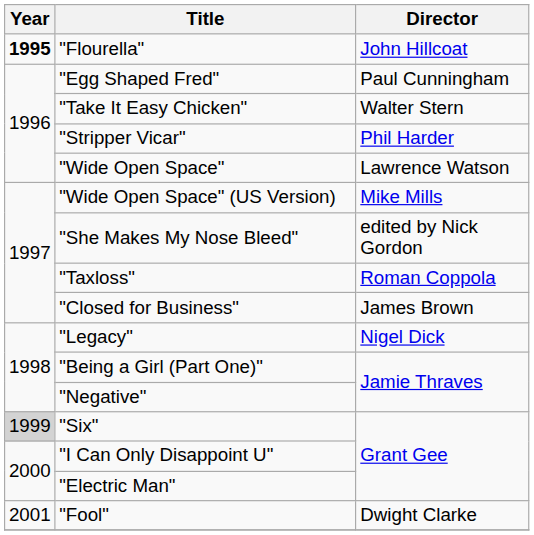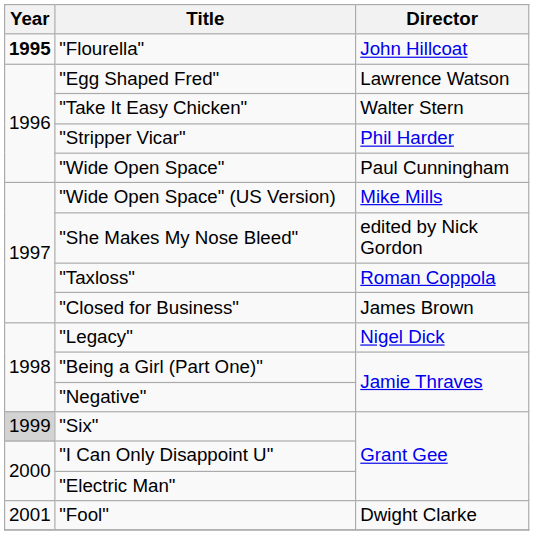(435, 78) Paul Cunningham -> (435, 78) Lawrence Watson
(435, 167) Lawrence Watson -> (435, 167) Paul Cunningham
